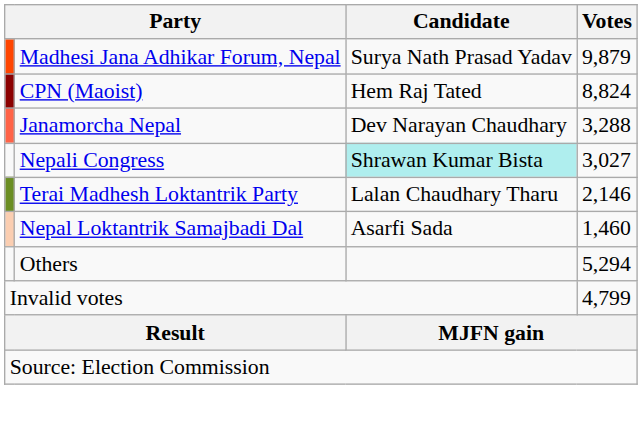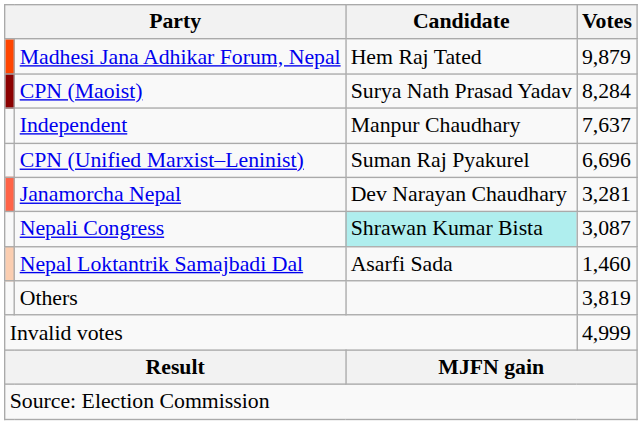(461, 56) Surya Nath Prasad Yadav -> (416, 56) Hem Raj Tated
(416, 90) Hem Raj Tated -> (461, 90) Surya Nath Prasad Yadav
(606, 90) 8,824 -> (606, 90) 8,284
+ row: (73, 125)
+ row: (162, 159)
(606, 125) 3,288 -> (606, 194) 3,281
(606, 159) 3,027 -> (606, 228) 3,087
- row: (159, 194)
(606, 263) 5,294 -> (606, 297) 3,819
(606, 297) 4,799 -> (606, 332) 4,999
